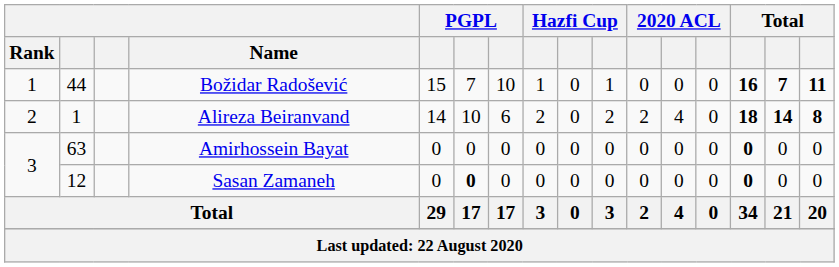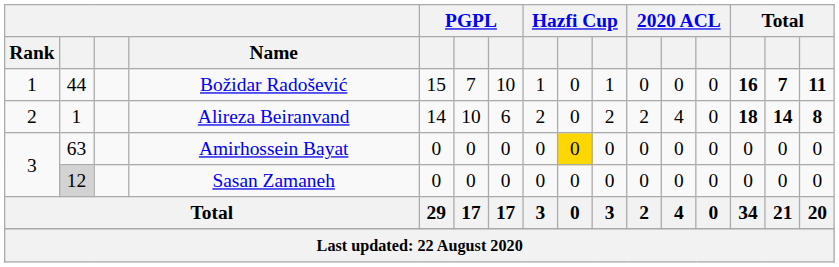(575, 149) no background -> (575, 149) gold background
(748, 149) bold -> (748, 149) normal
(76, 181) no background -> (76, 181) lightgrey background
(471, 181) bold -> (471, 181) normal
(748, 181) bold -> (748, 181) normal
